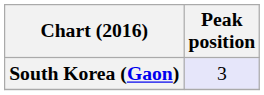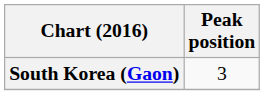(222, 73) lavender background -> (222, 73) no background
